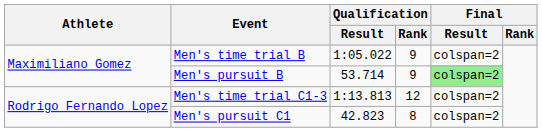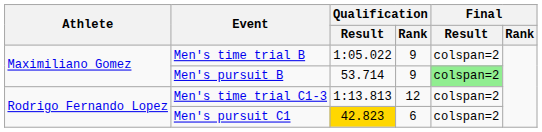(363, 117) no background -> (363, 117) gold background
(413, 117) 8 -> (413, 117) 6
